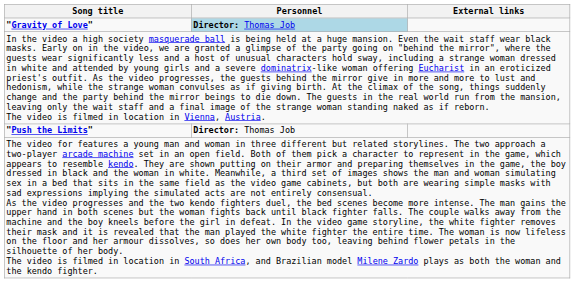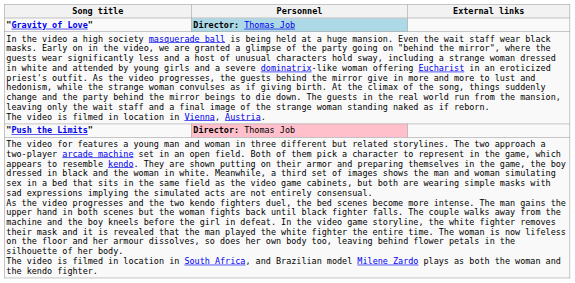(244, 131) no background -> (244, 131) pink background
